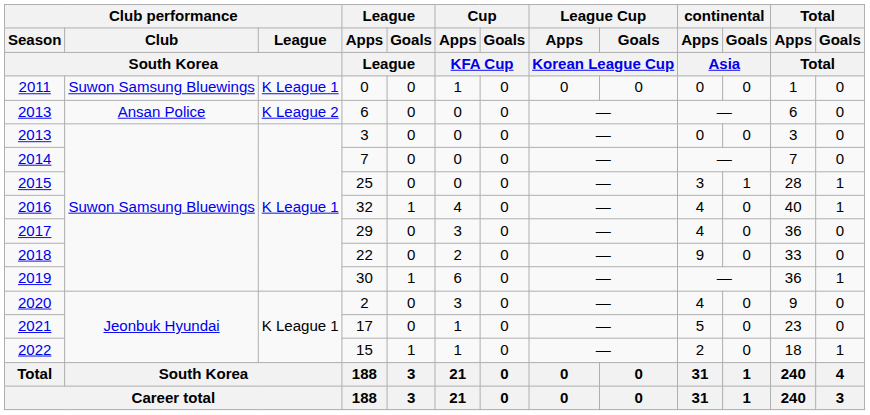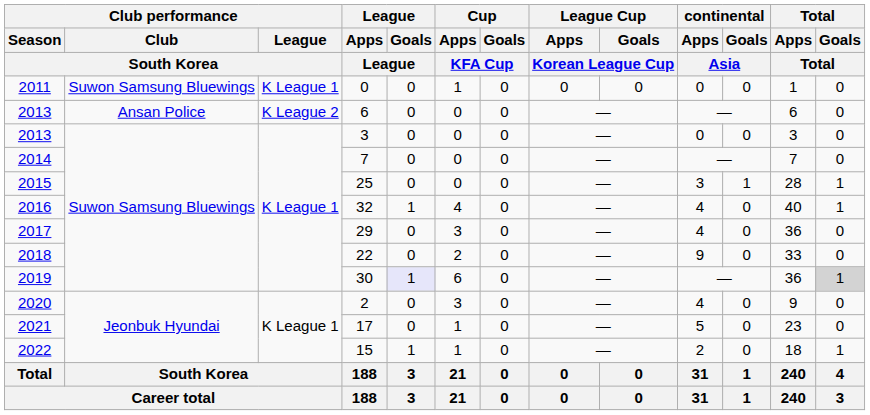(411, 278) no background -> (411, 278) lavender background
(840, 278) no background -> (840, 278) lightgrey background
